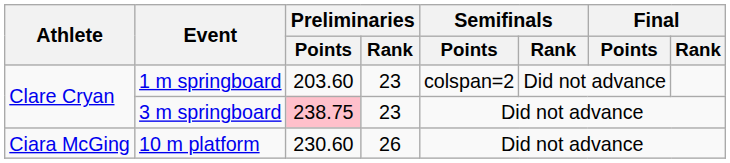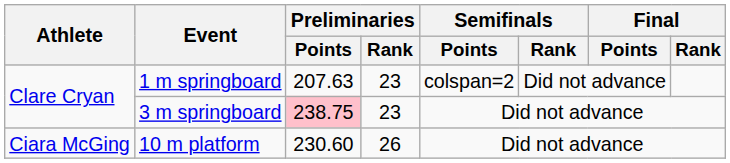(323, 81) 203.60 -> (323, 81) 207.63
